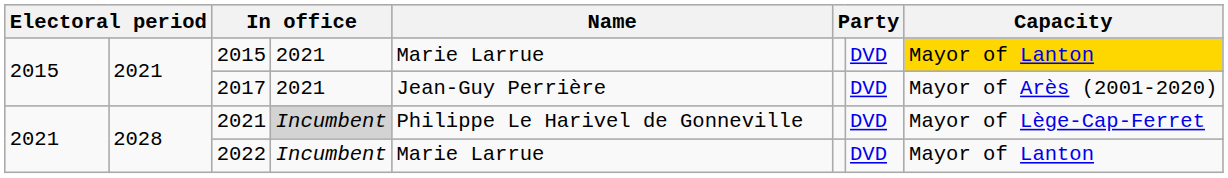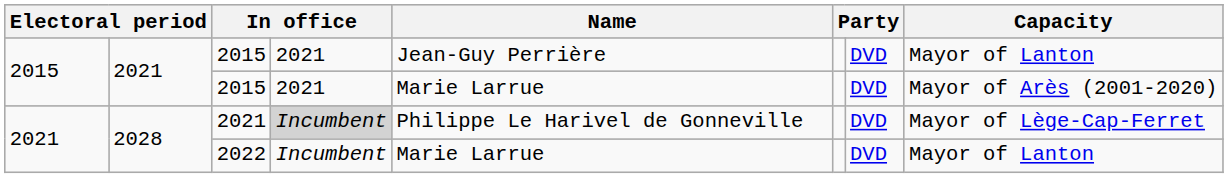(483, 55) Marie Larrue -> (514, 55) Jean-Guy Perrière
(1002, 55) gold background -> (1002, 55) no background
(241, 88) 2017 -> (241, 88) 2015
(514, 88) Jean-Guy Perrière -> (483, 88) Marie Larrue
